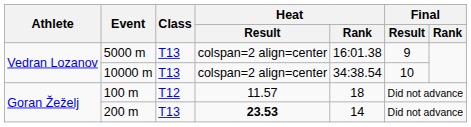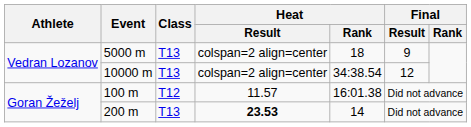(357, 53) 16:01.38 -> (357, 53) 18
(407, 73) 10 -> (407, 73) 12
(357, 93) 18 -> (357, 93) 16:01.38
